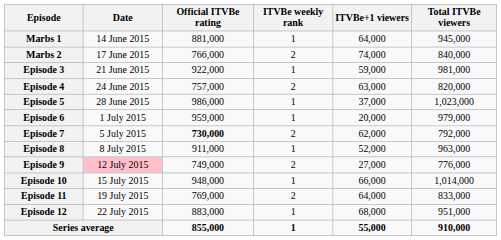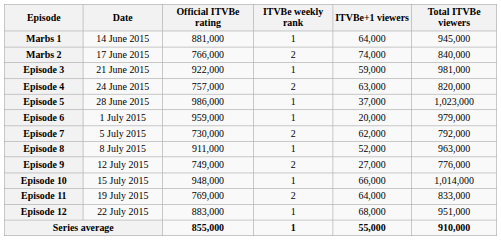(208, 133) bold -> (208, 133) normal
(123, 165) pink background -> (123, 165) no background
